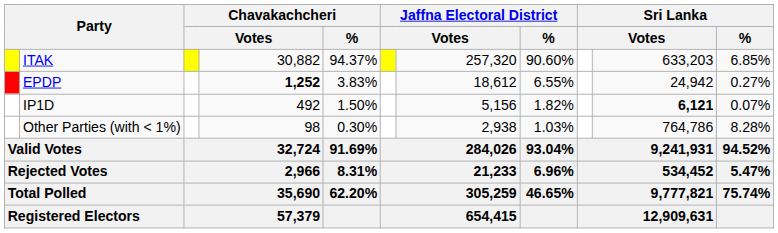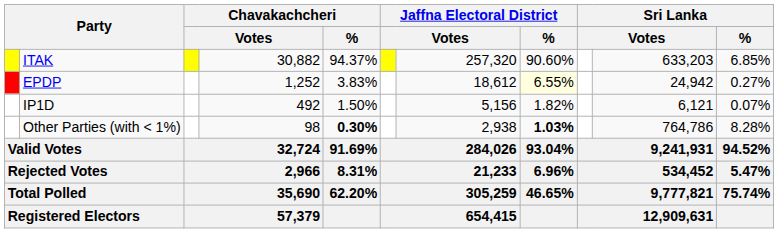(302, 82) bold -> (302, 82) normal
(554, 82) no background -> (554, 82) lightyellow background
(696, 104) bold -> (696, 104) normal
(357, 127) normal -> (357, 127) bold
(554, 127) normal -> (554, 127) bold
